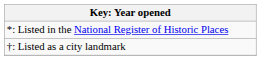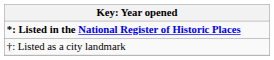(118, 30) normal -> (124, 30) bold
